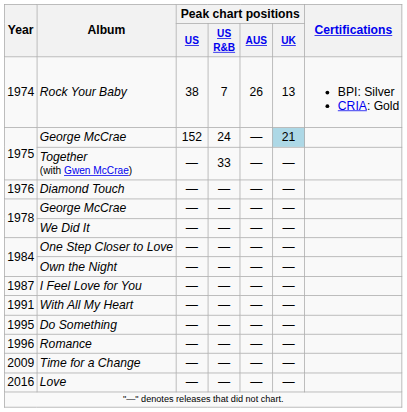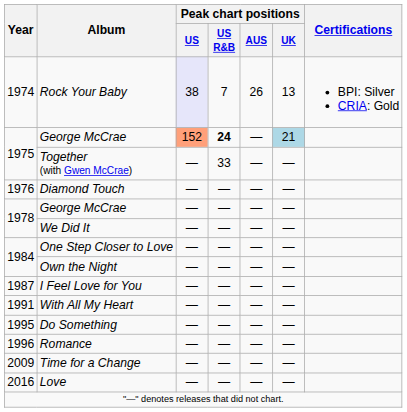(192, 92) no background -> (192, 92) lavender background
(192, 137) no background -> (192, 137) lightsalmon background
(224, 137) normal -> (224, 137) bold
